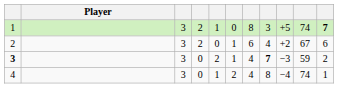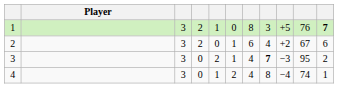(305, 28) 74 -> (305, 28) 76
(13, 59) bold -> (13, 59) normal
(305, 59) 59 -> (305, 59) 95
